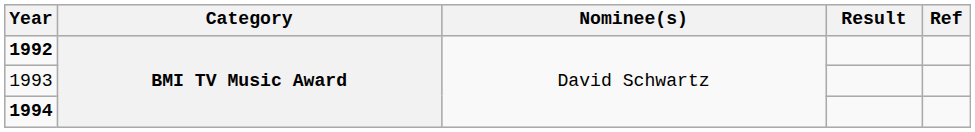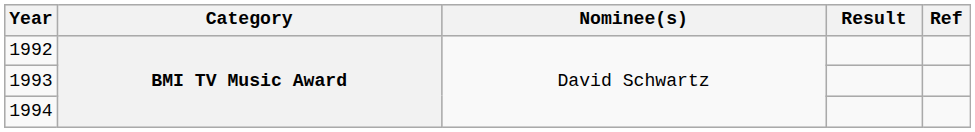(31, 50) bold -> (31, 50) normal
(31, 111) bold -> (31, 111) normal
